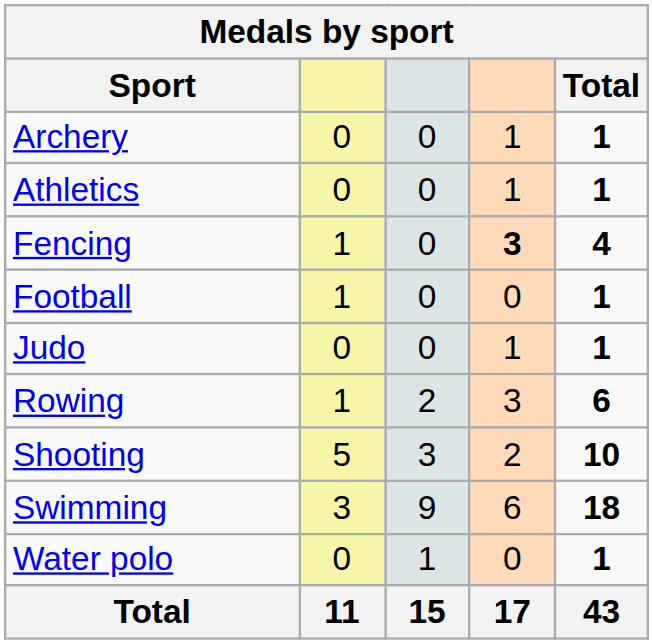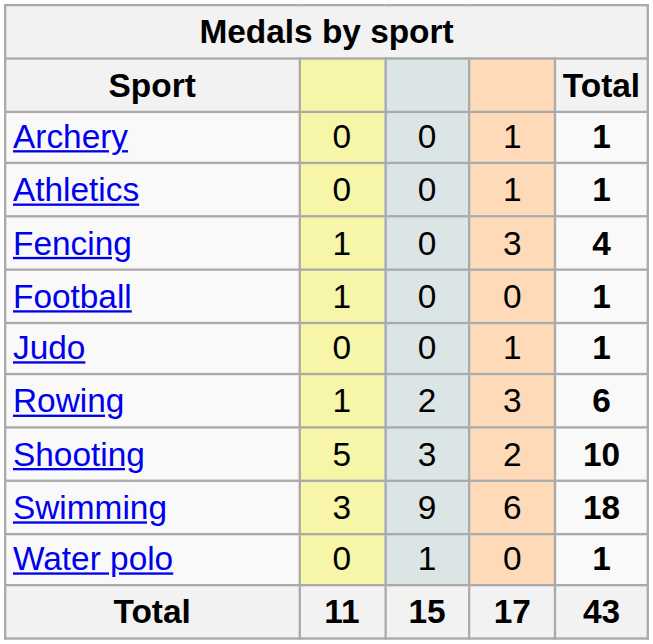(512, 243) bold -> (512, 243) normal
